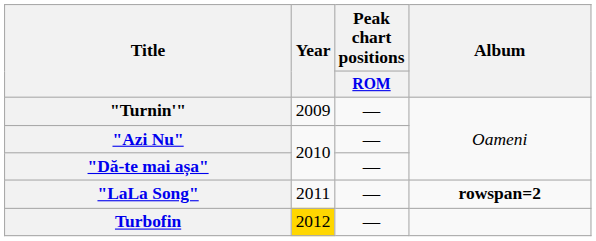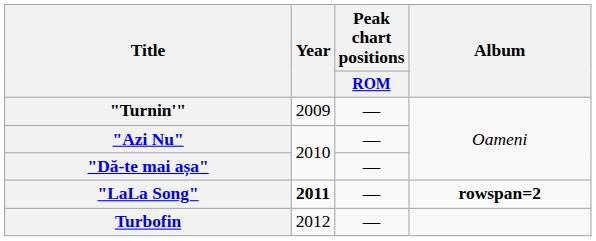(313, 194) normal -> (313, 194) bold
(313, 221) gold background -> (313, 221) no background
